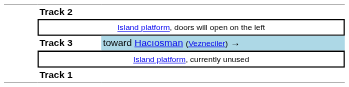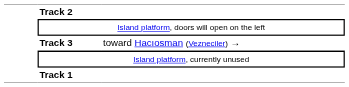(172, 43) lightblue background -> (172, 43) no background
